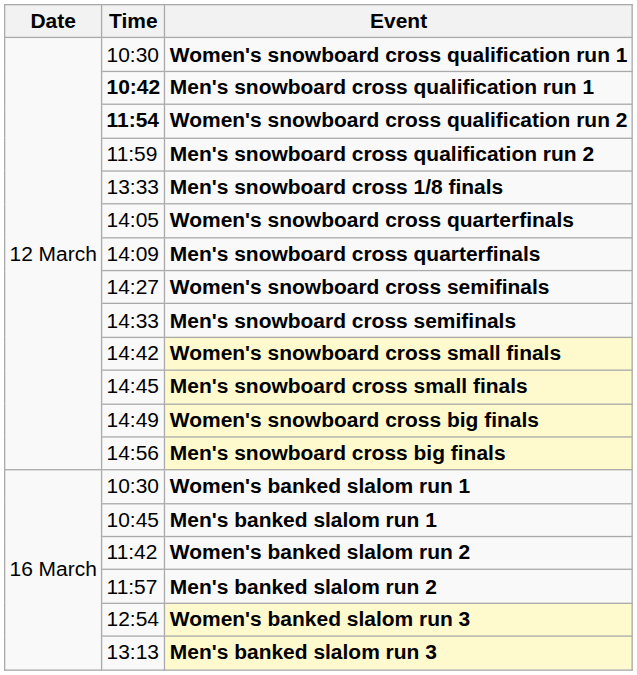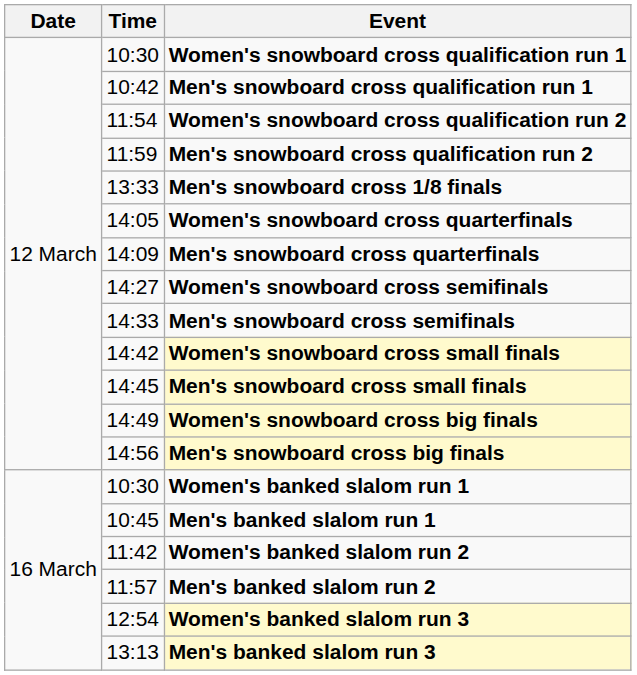(133, 87) bold -> (133, 87) normal
(133, 120) bold -> (132, 120) normal
